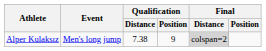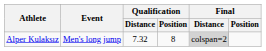(140, 39) 7.38 -> (140, 39) 7.32
(173, 39) 9 -> (173, 39) 8
